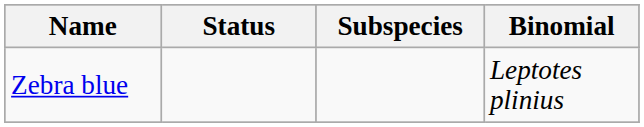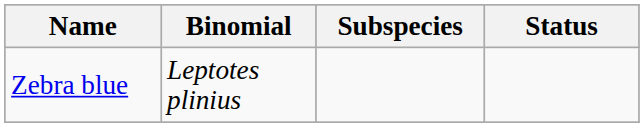columns swapped: (562, 26) <-> (239, 26)
